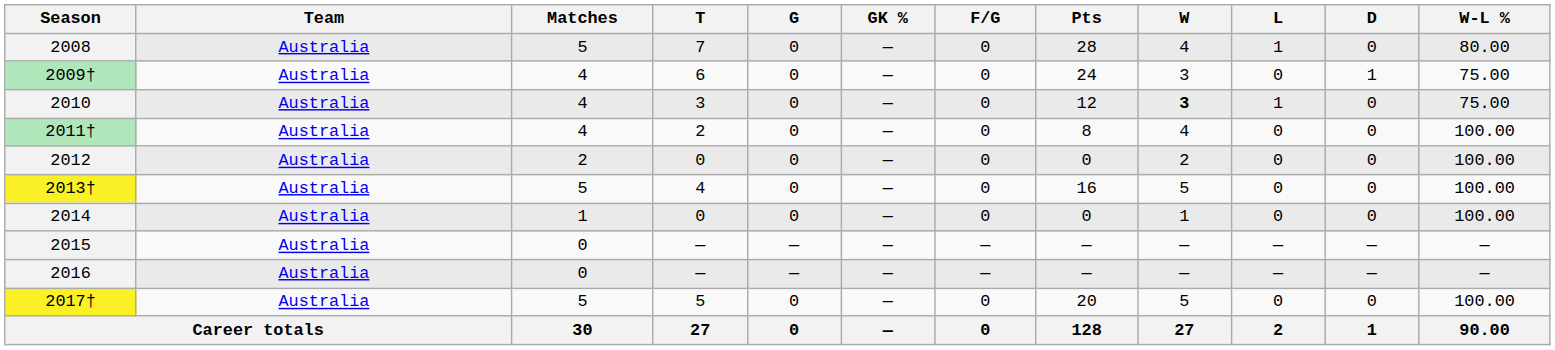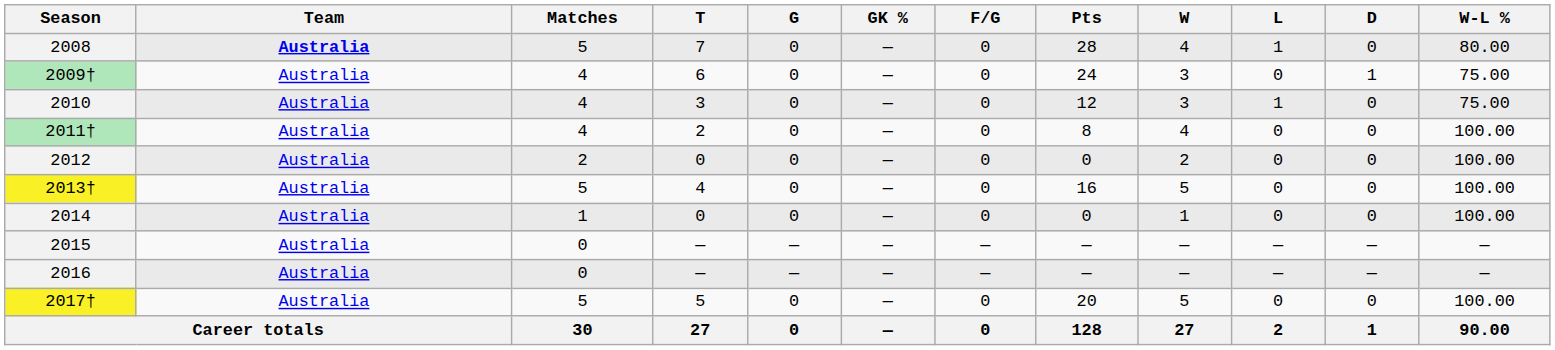(324, 47) normal -> (324, 47) bold
(1184, 103) bold -> (1184, 103) normal
